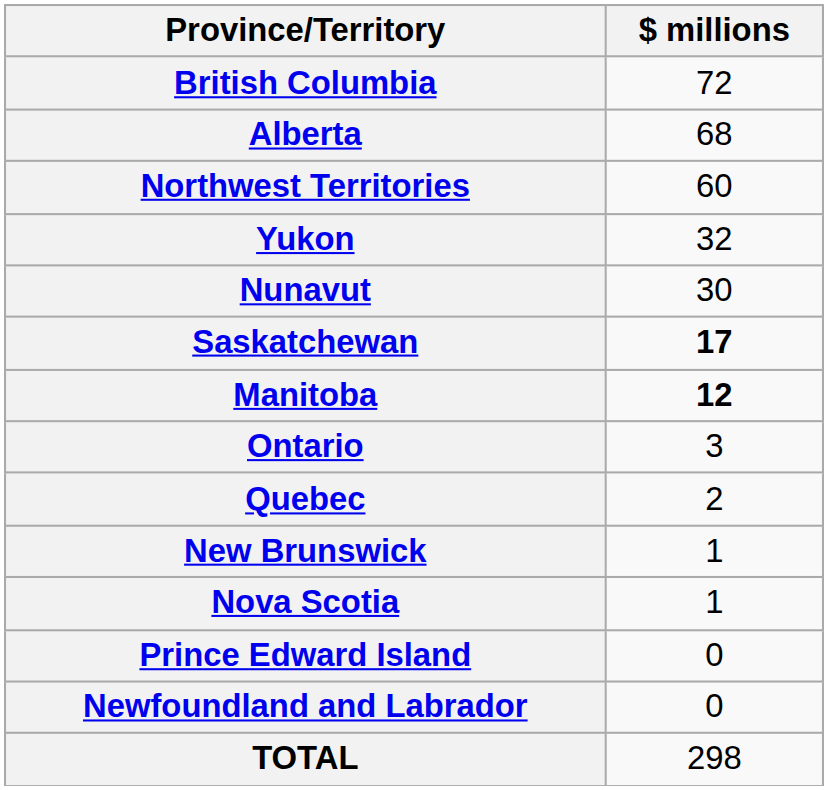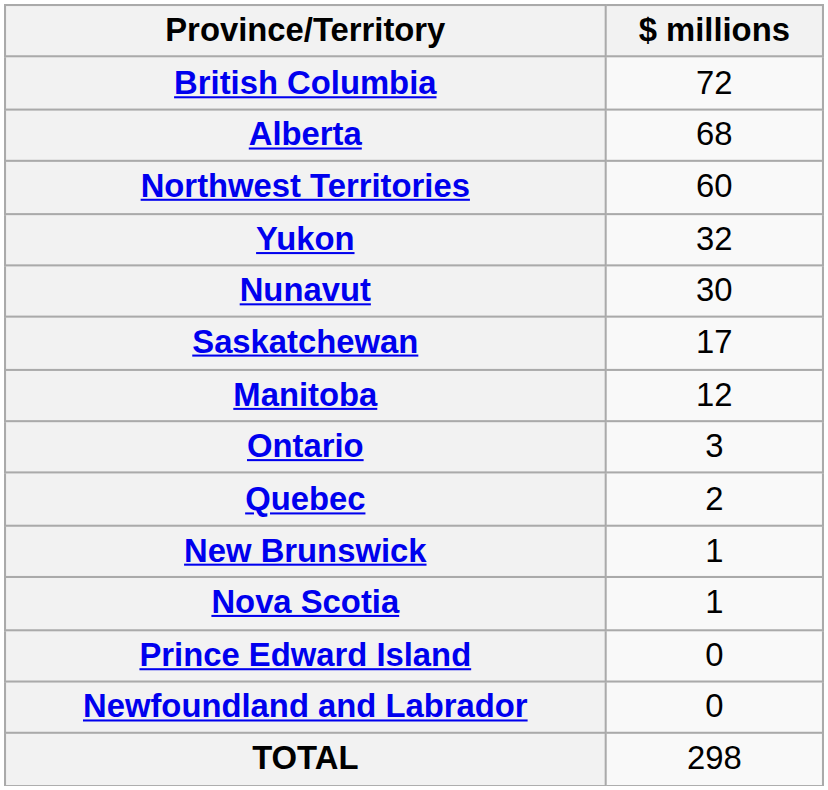(714, 342) bold -> (714, 342) normal
(714, 394) bold -> (714, 394) normal
